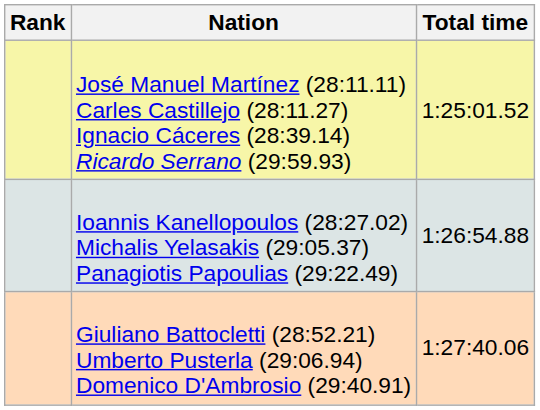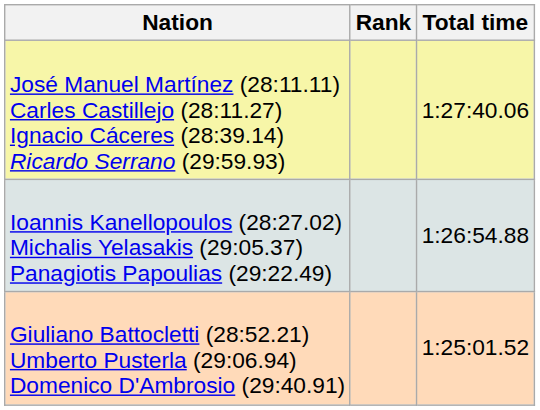columns swapped: (38, 22) <-> (244, 22)
(475, 109) 1:25:01.52 -> (475, 109) 1:27:40.06
(475, 347) 1:27:40.06 -> (475, 347) 1:25:01.52
